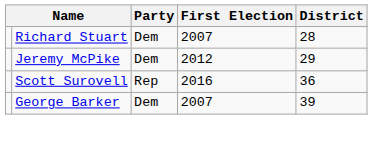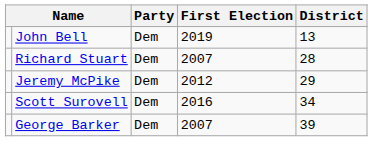+ row: (51, 38)
(146, 81) Rep -> (146, 103) Dem
(308, 81) 36 -> (308, 103) 34
